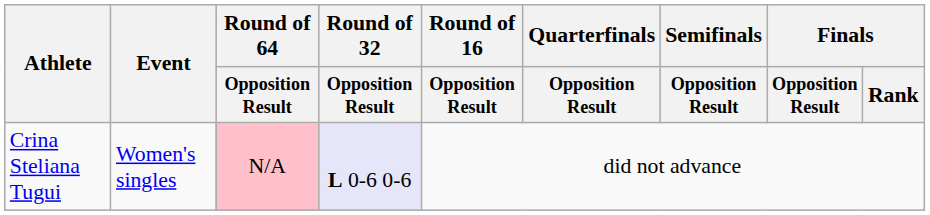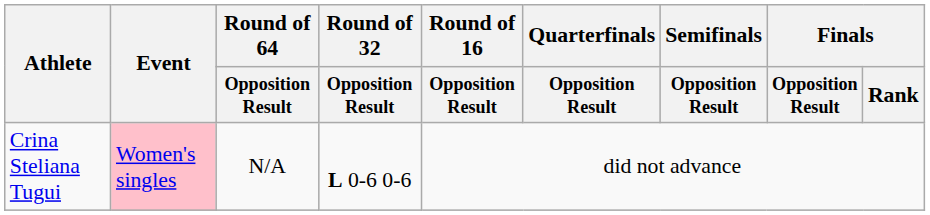(156, 166) no background -> (156, 166) pink background
(267, 166) pink background -> (267, 166) no background
(370, 179) lavender background -> (370, 179) no background
